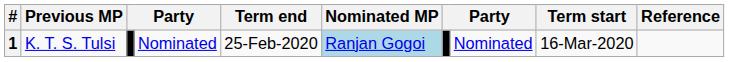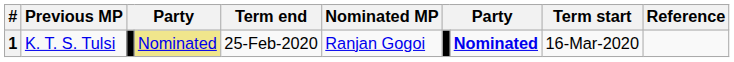(177, 43) no background -> (177, 43) khaki background
(375, 43) lightblue background -> (375, 43) no background
(493, 43) normal -> (496, 43) bold
